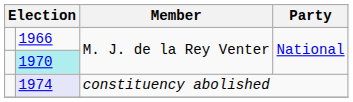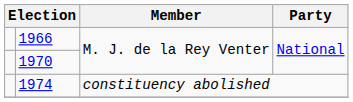(36, 62) paleturquoise background -> (36, 62) no background
(36, 85) lavender background -> (36, 85) no background
